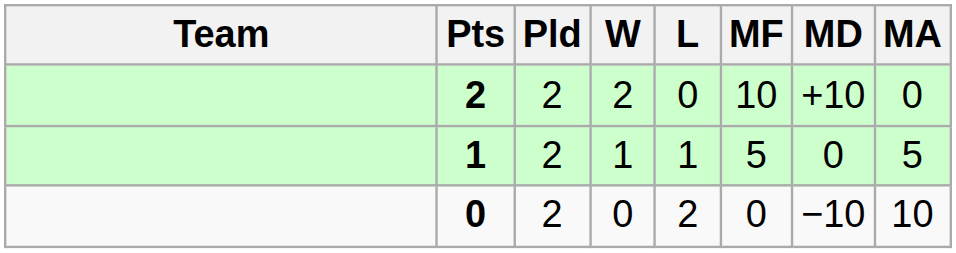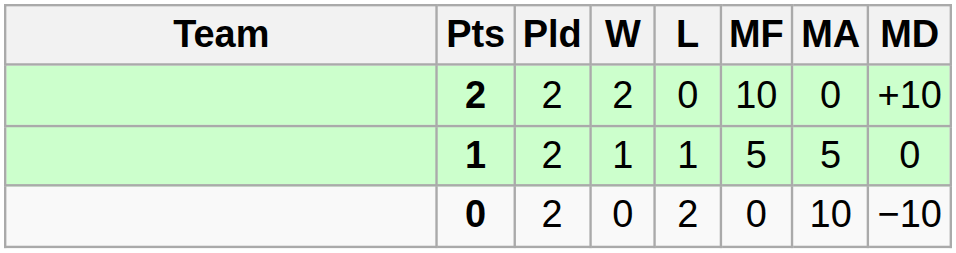columns swapped: (912, 34) <-> (833, 34)
